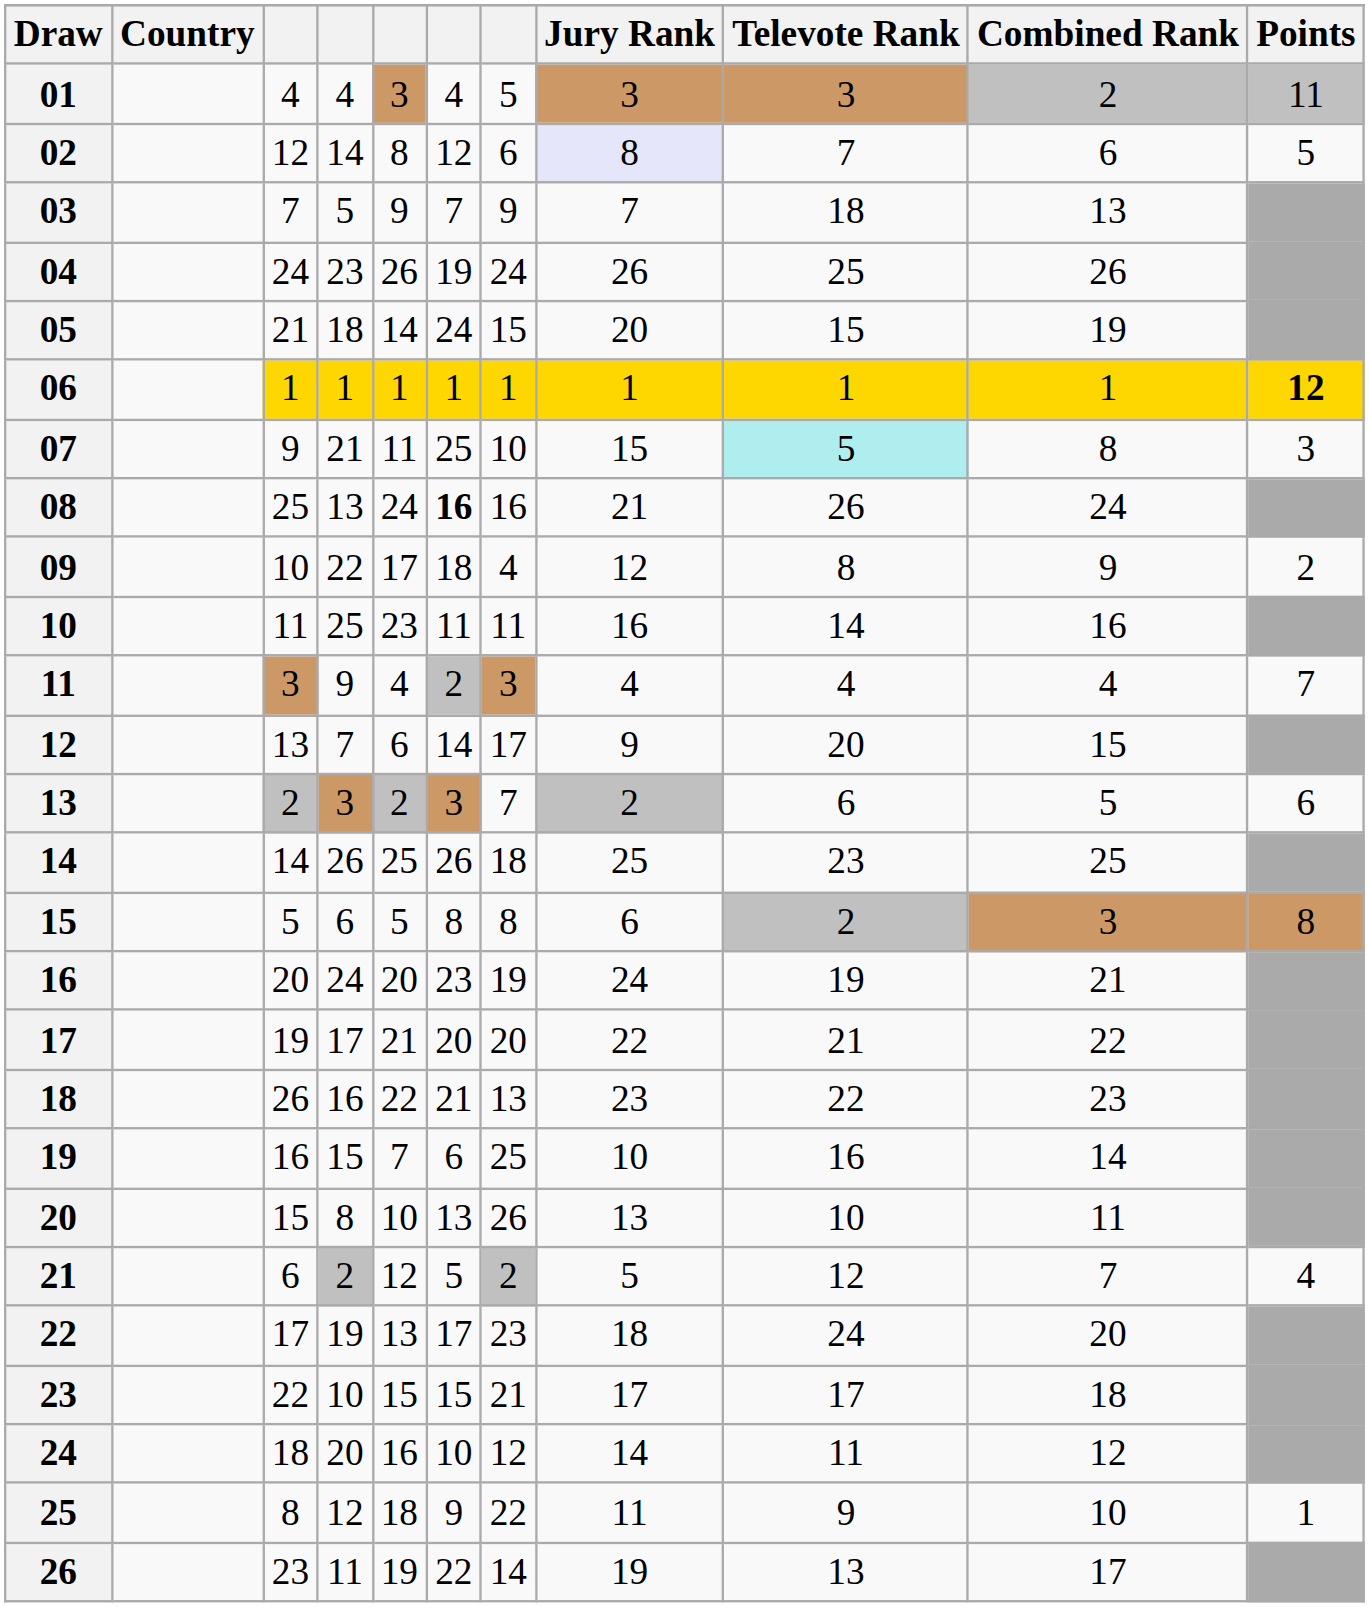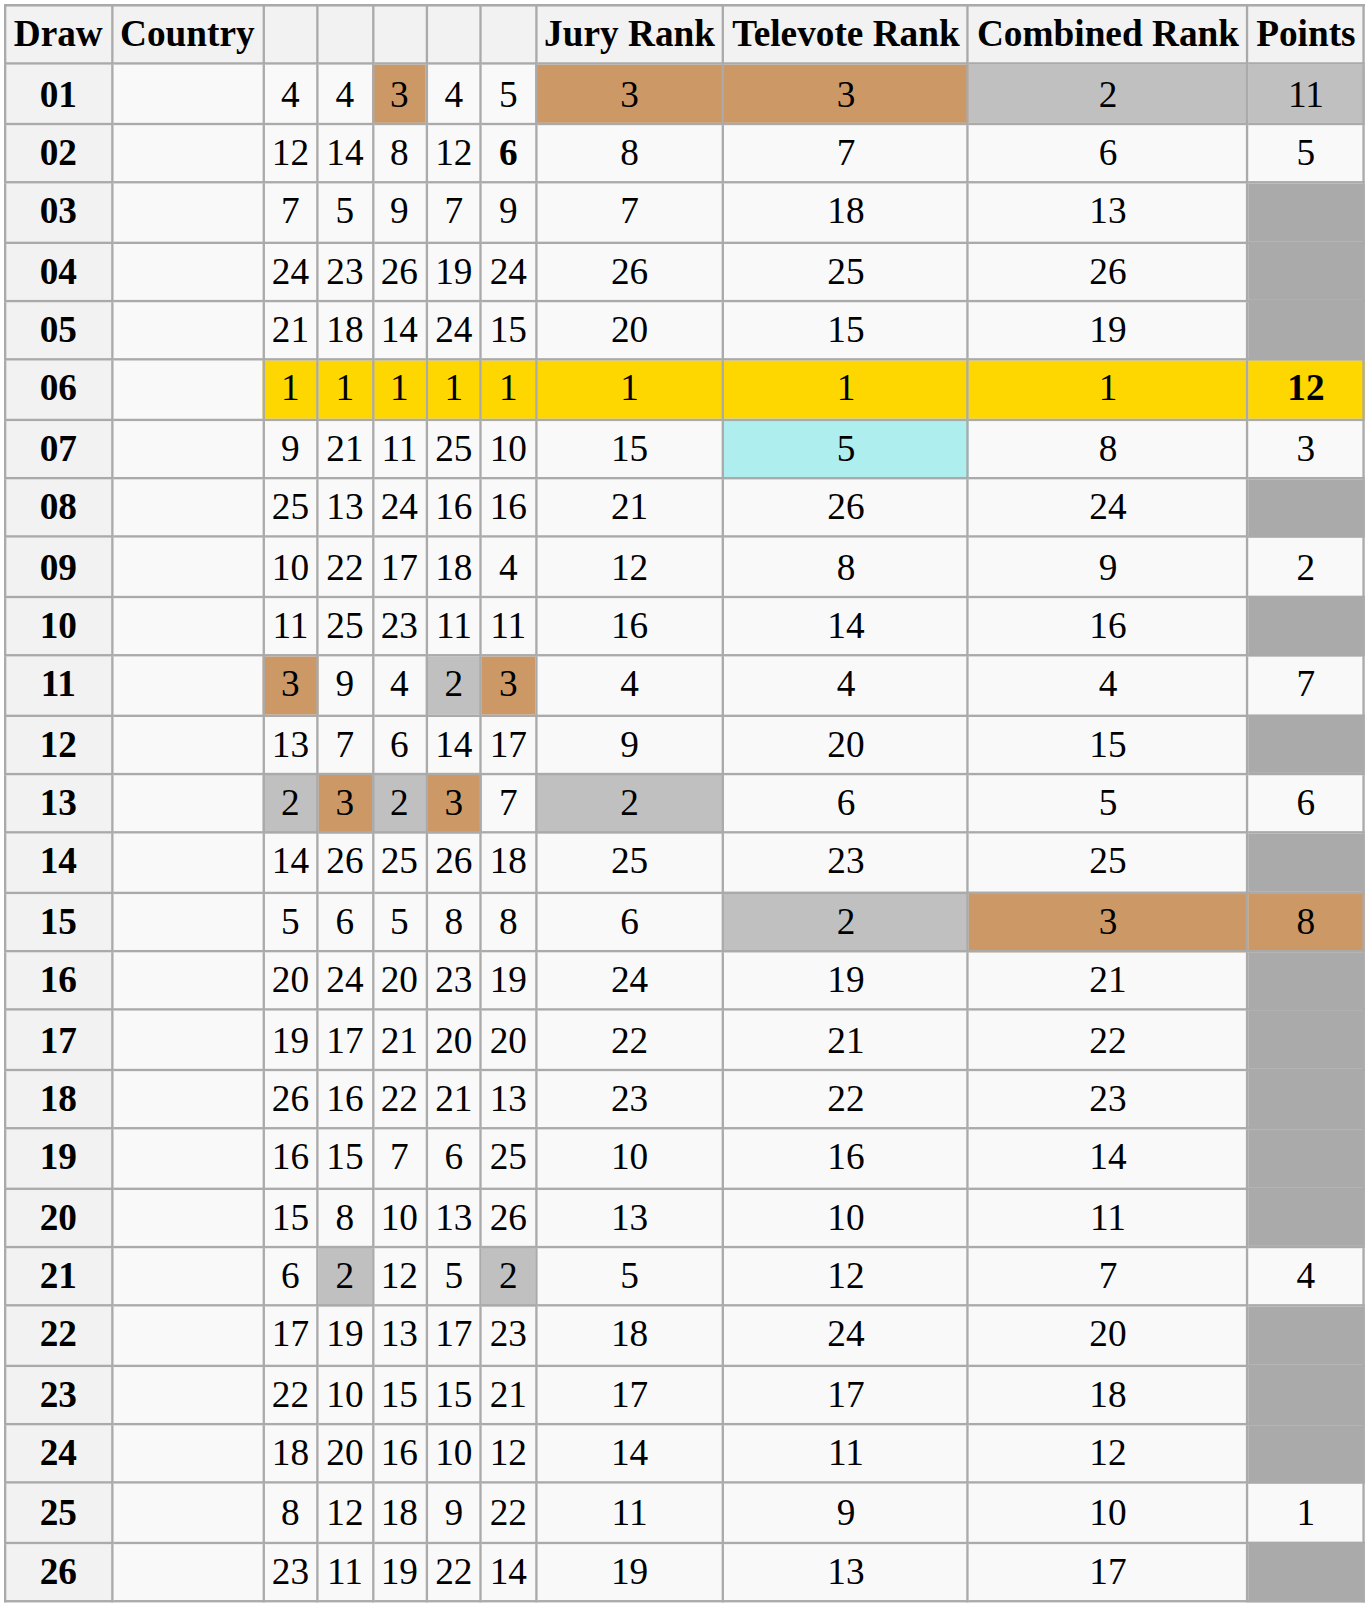(508, 152) normal -> (508, 152) bold
(630, 152) lavender background -> (630, 152) no background
(454, 507) bold -> (454, 507) normal
